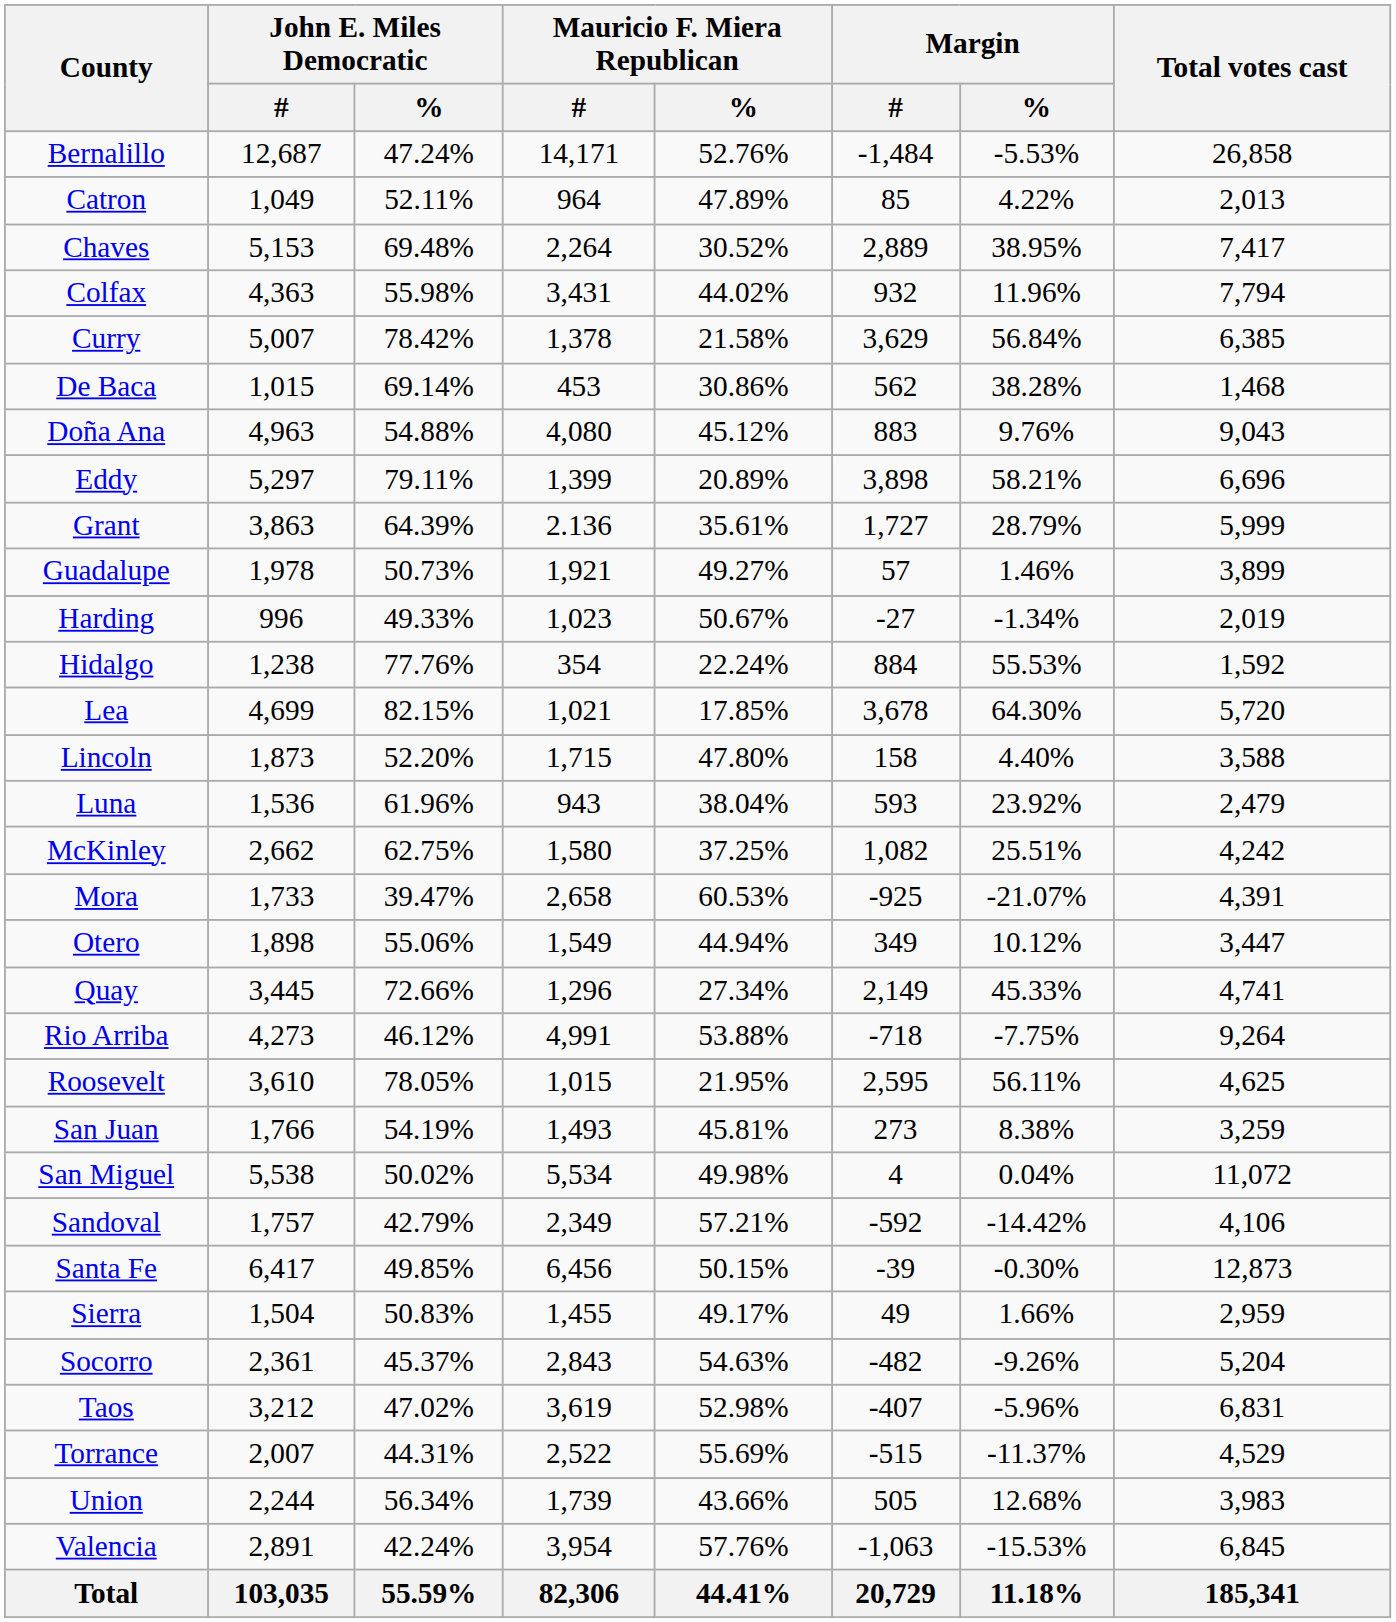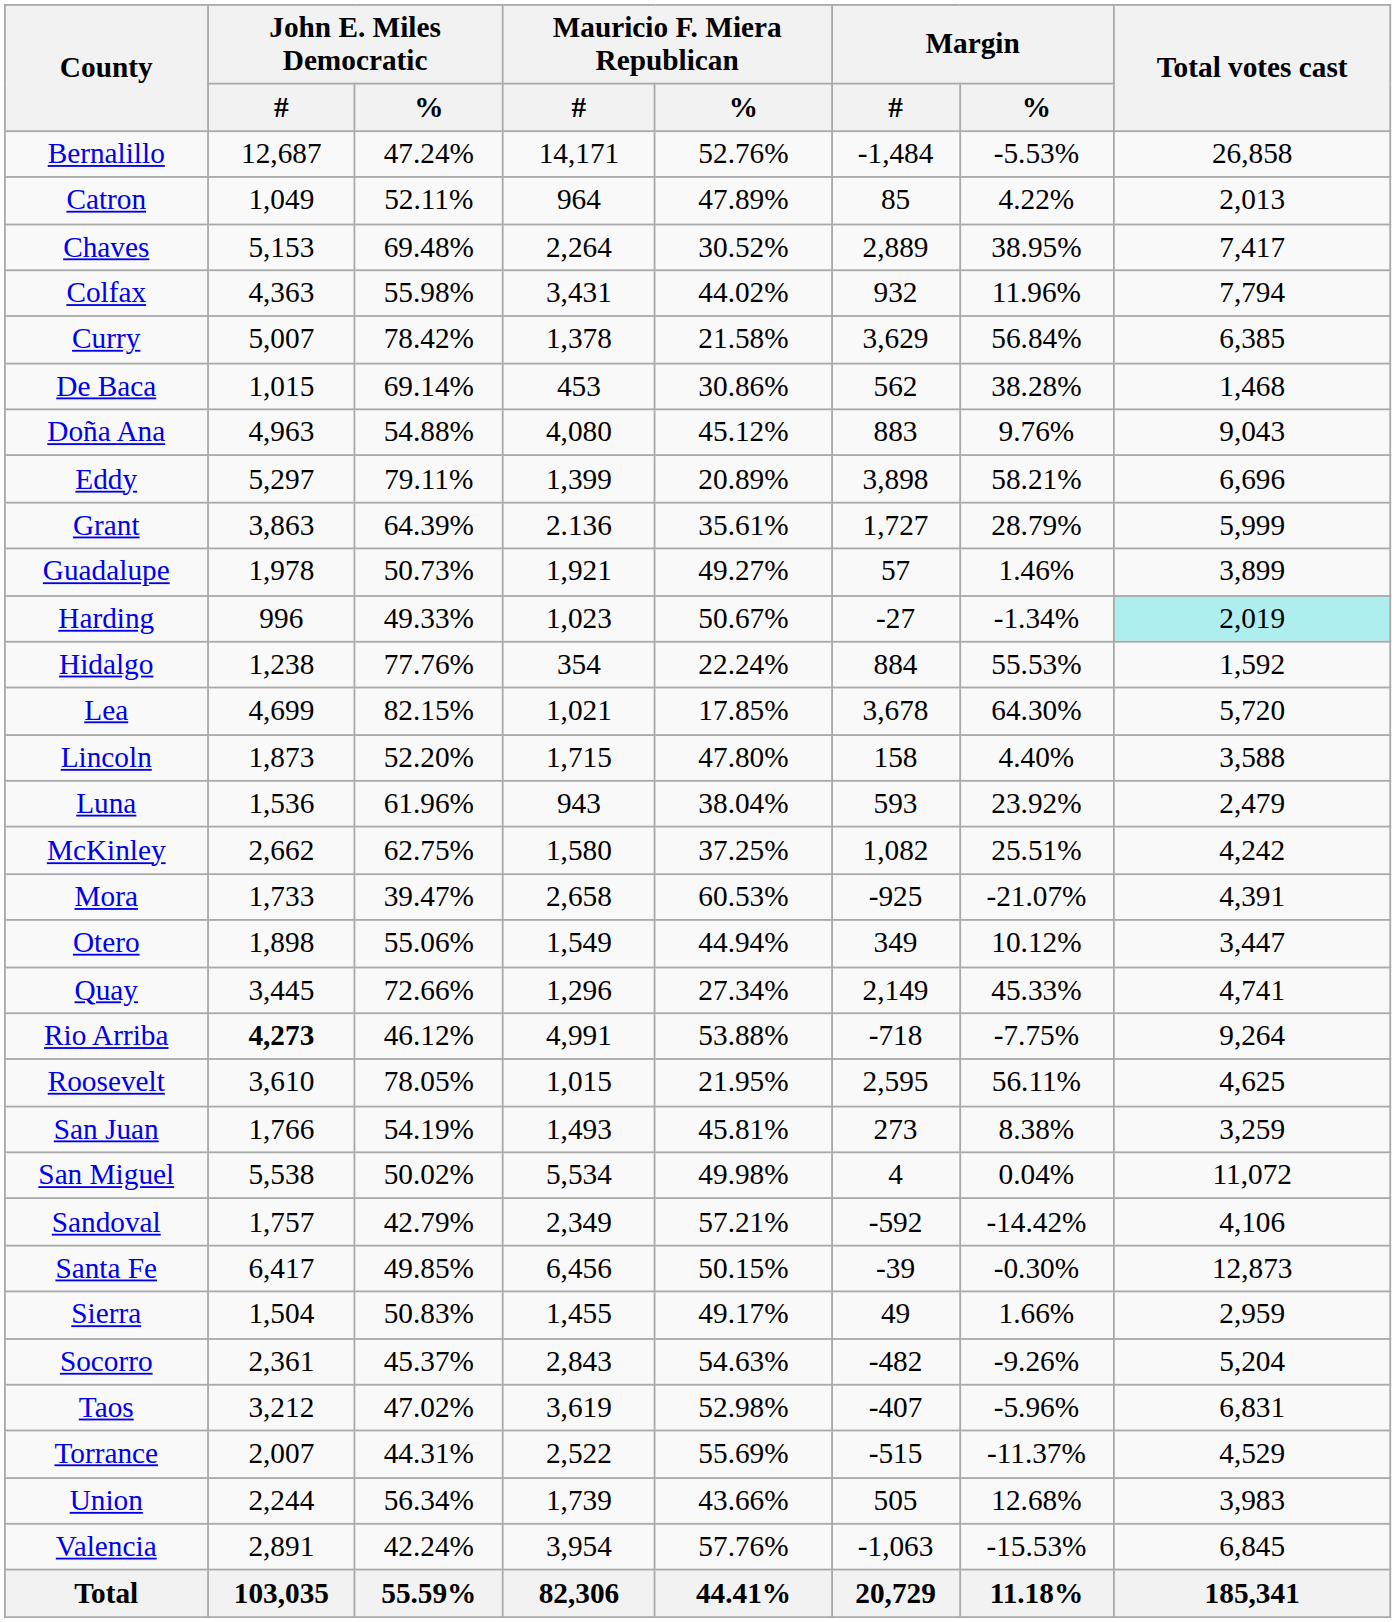(1252, 617) no background -> (1252, 617) paleturquoise background
(281, 1035) normal -> (281, 1035) bold
